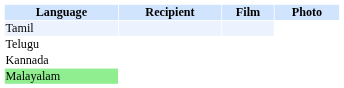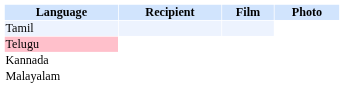(22, 44) no background -> (22, 44) pink background
(33, 76) lightgreen background -> (33, 76) no background
